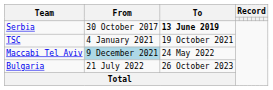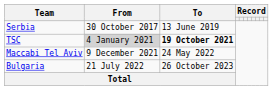(190, 27) bold -> (190, 27) normal
(120, 40) no background -> (120, 40) lightgrey background
(198, 40) normal -> (198, 40) bold
(122, 53) lightblue background -> (122, 53) no background
